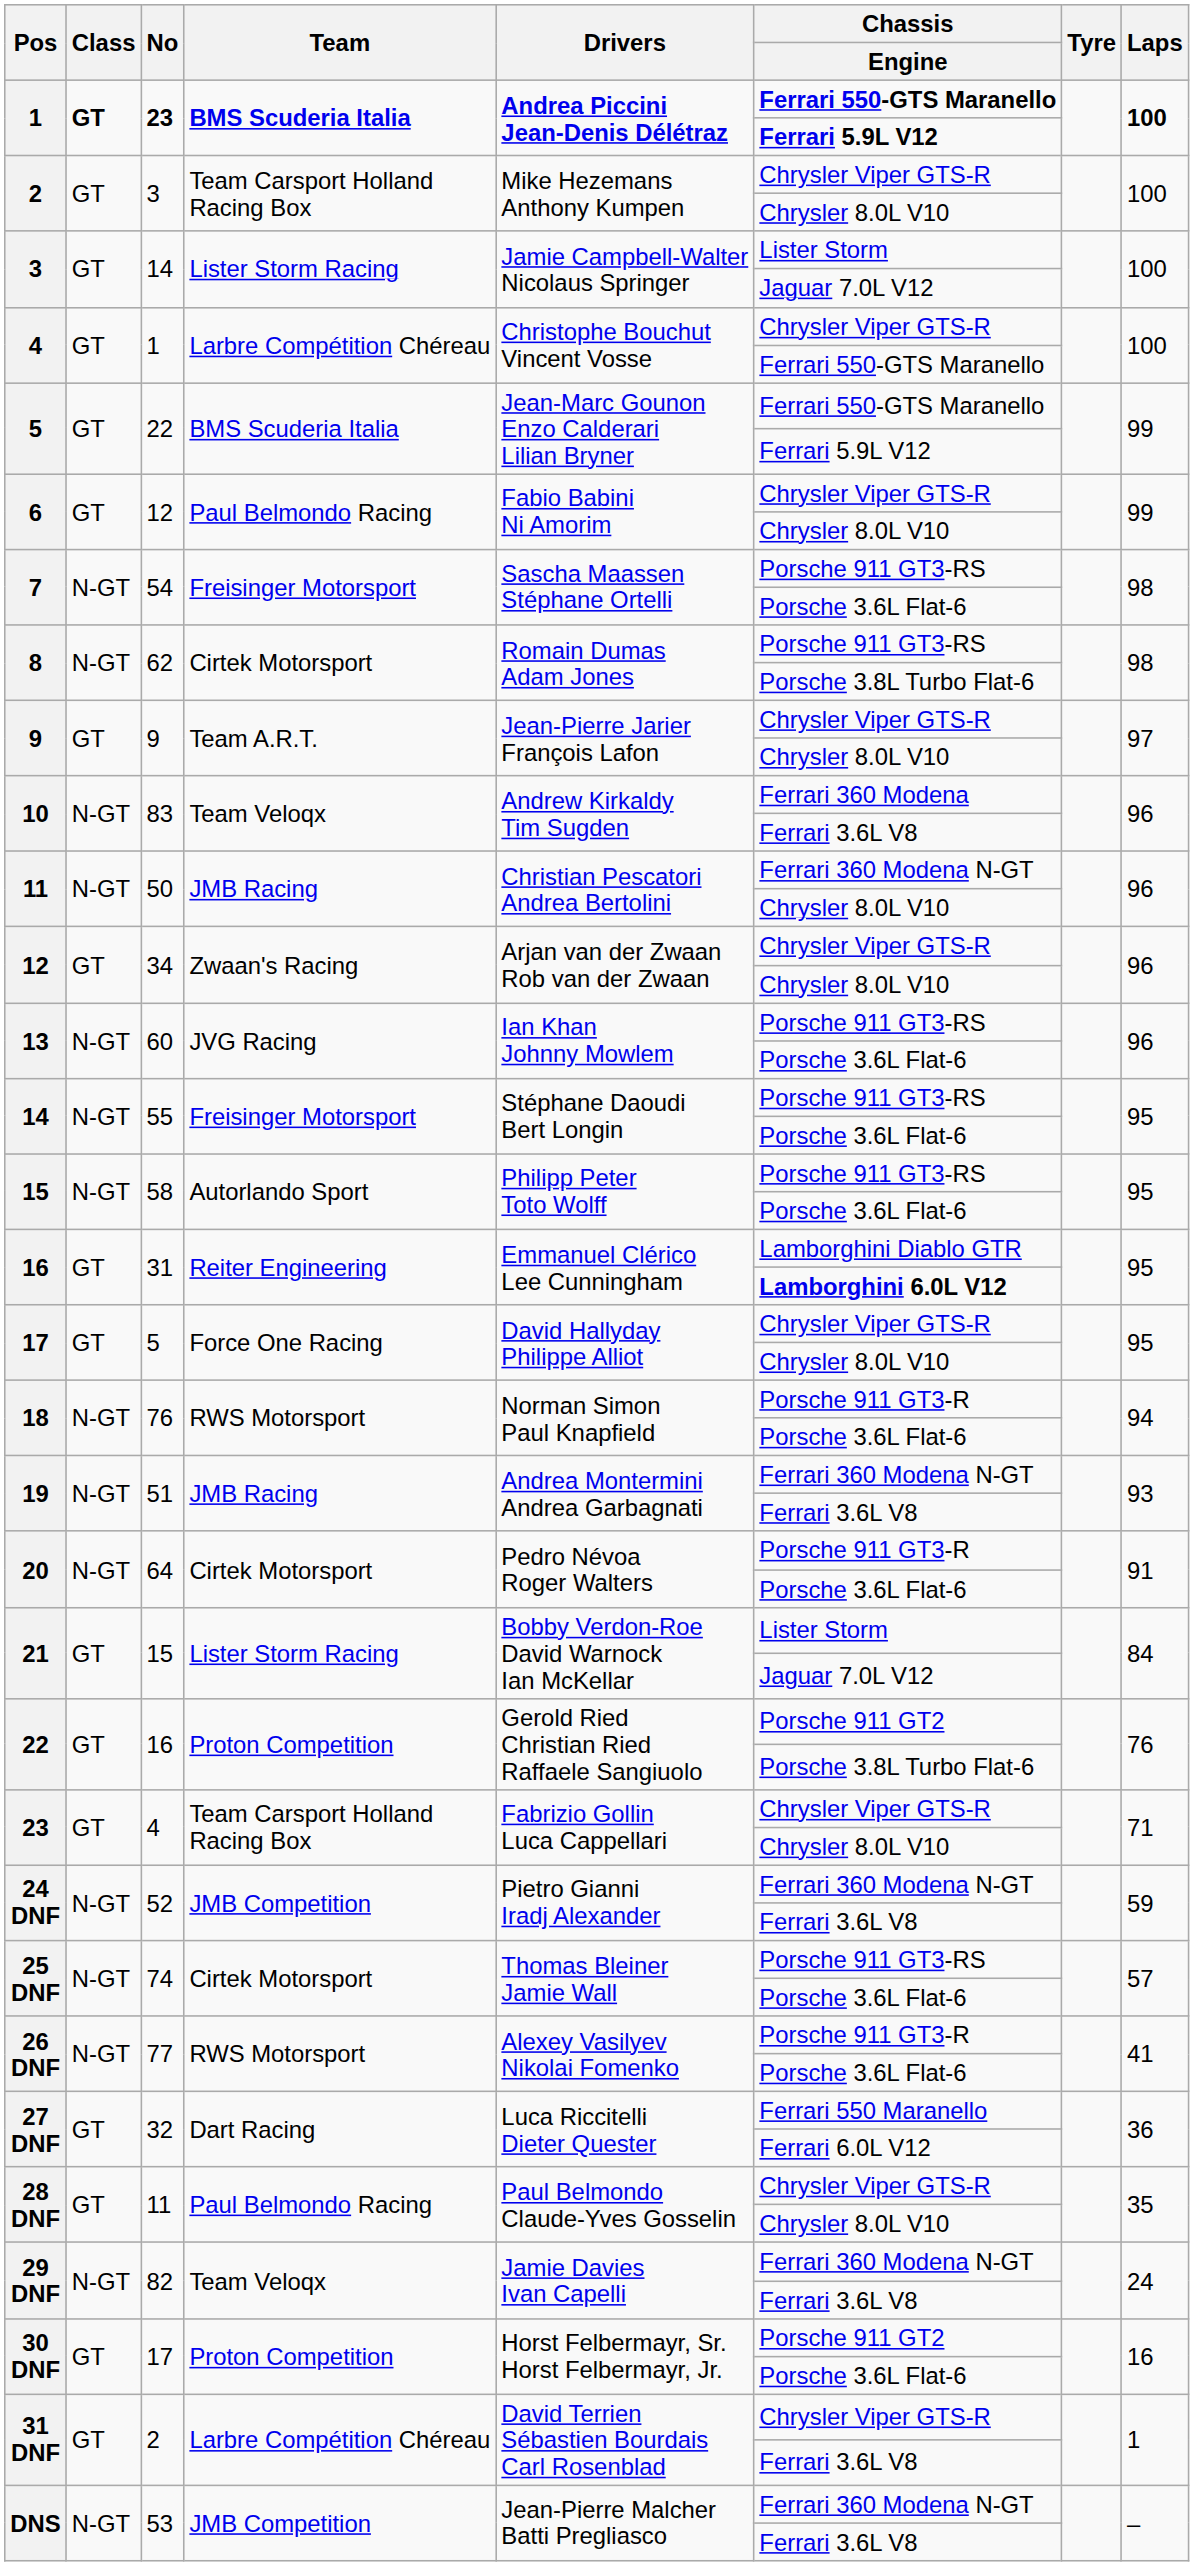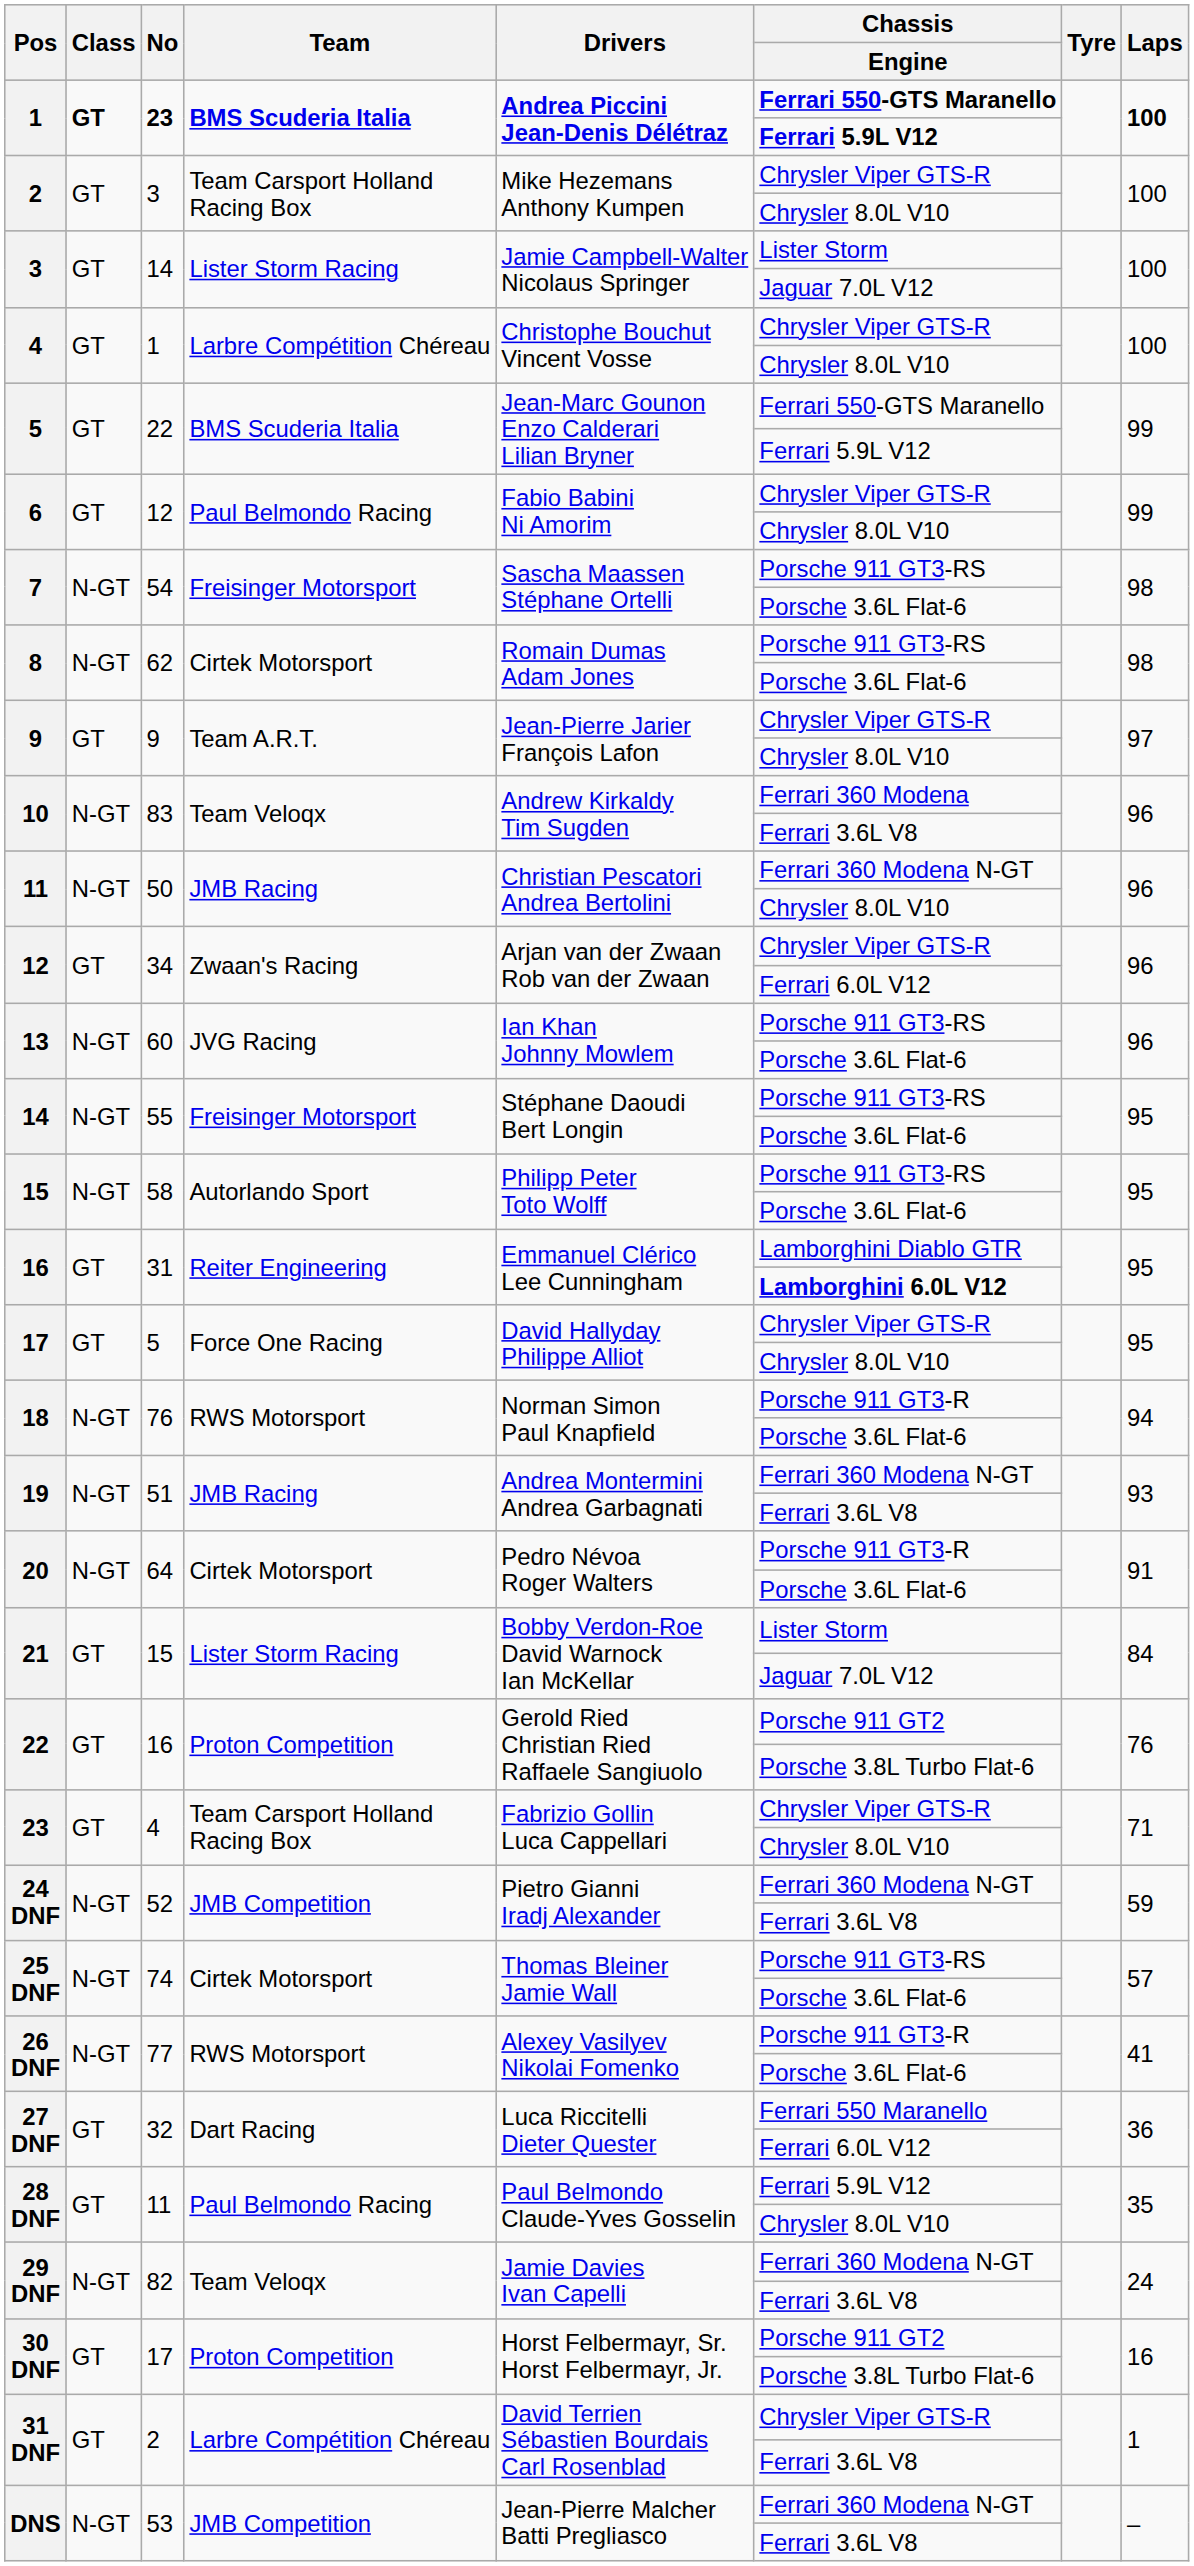(902, 364) Ferrari 550-GTS Maranello -> (854, 364) Chrysler 8.0L V10
(897, 682) Porsche 3.8L Turbo Flat-6 -> (863, 682) Porsche 3.6L Flat-6
(854, 984) Chrysler 8.0L V10 -> (845, 984) Ferrari 6.0L V12
(875, 2186) Chrysler Viper GTS-R -> (845, 2186) Ferrari 5.9L V12
(863, 2375) Porsche 3.6L Flat-6 -> (897, 2375) Porsche 3.8L Turbo Flat-6
